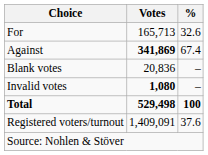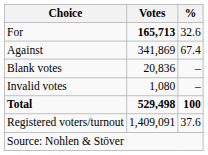(156, 31) normal -> (156, 31) bold
(156, 50) bold -> (156, 50) normal
(162, 86) bold -> (162, 86) normal
